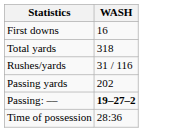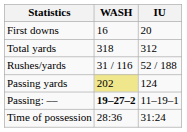+ column: (160, 13)
(105, 83) no background -> (105, 83) khaki background
